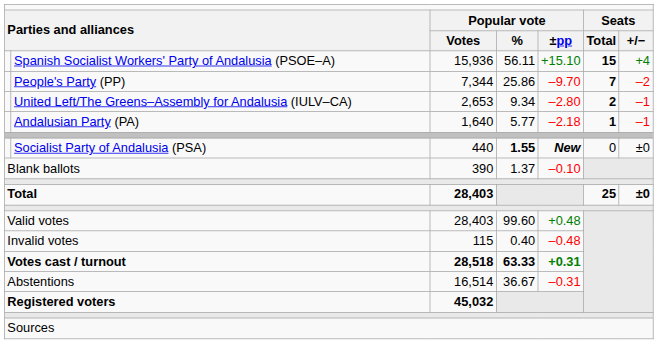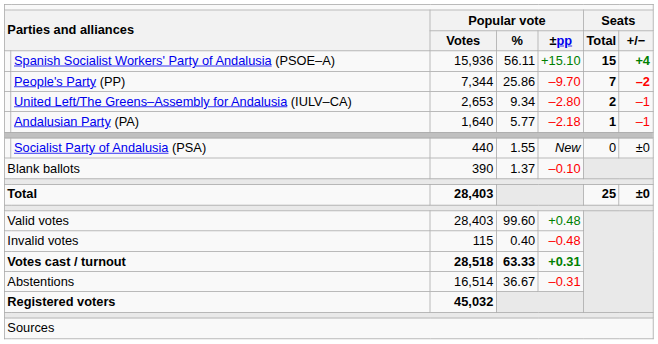(643, 61) normal -> (643, 61) bold
(643, 81) normal -> (643, 81) bold
(523, 148) bold -> (523, 148) normal
(567, 148) bold -> (568, 148) normal
